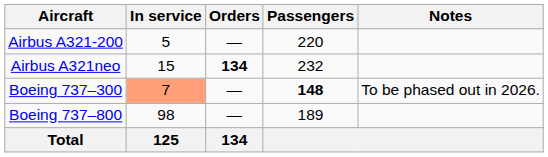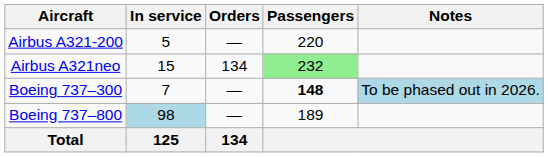(234, 66) bold -> (234, 66) normal
(310, 66) no background -> (310, 66) lightgreen background
(166, 90) lightsalmon background -> (166, 90) no background
(451, 90) no background -> (451, 90) lightblue background
(166, 115) no background -> (166, 115) lightblue background
